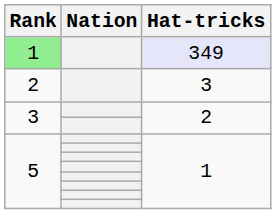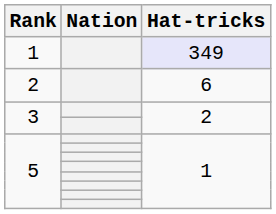(33, 53) lightgreen background -> (33, 53) no background
(206, 85) 3 -> (206, 85) 6
